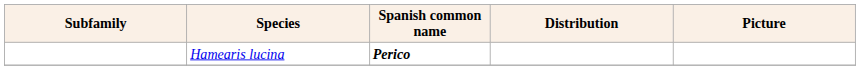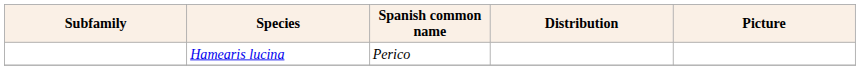(391, 53) bold -> (391, 53) normal
